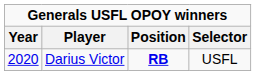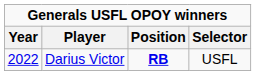(23, 59) 2020 -> (23, 59) 2022
